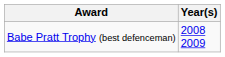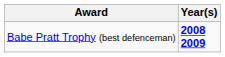(193, 36) normal -> (193, 36) bold
